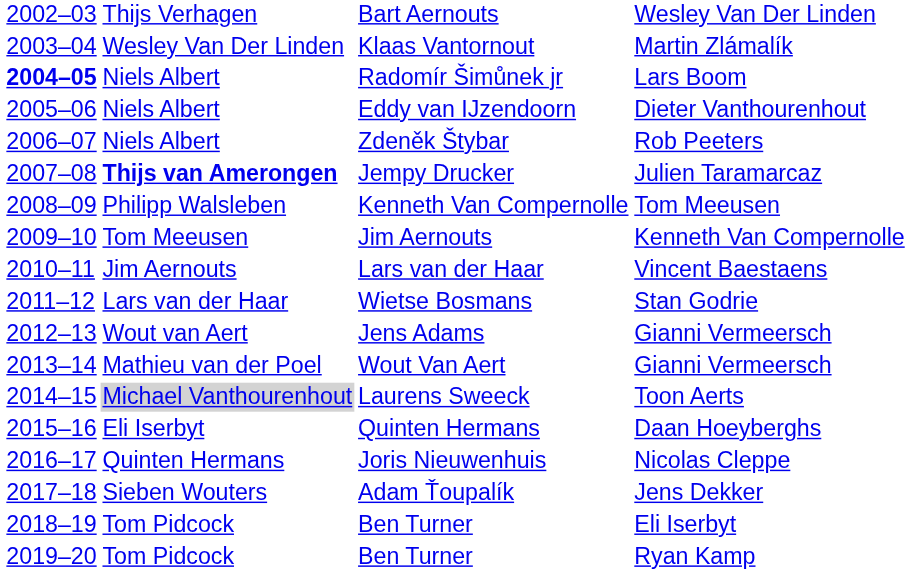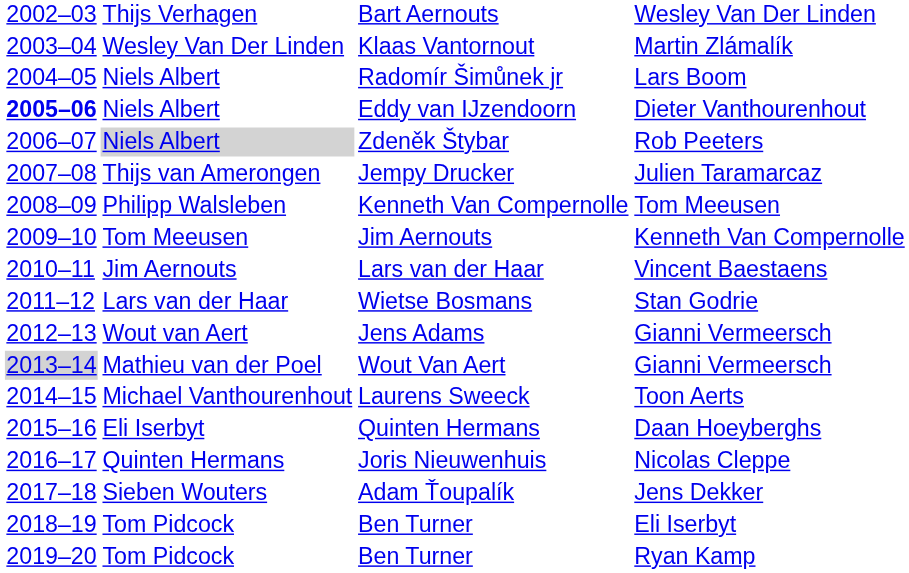(52, 77) bold -> (52, 77) normal
(52, 109) normal -> (52, 109) bold
(161, 141) no background -> (161, 141) lightgrey background
(220, 173) bold -> (211, 173) normal
(52, 365) no background -> (52, 365) lightgrey background
(227, 396) lightgrey background -> (227, 396) no background
